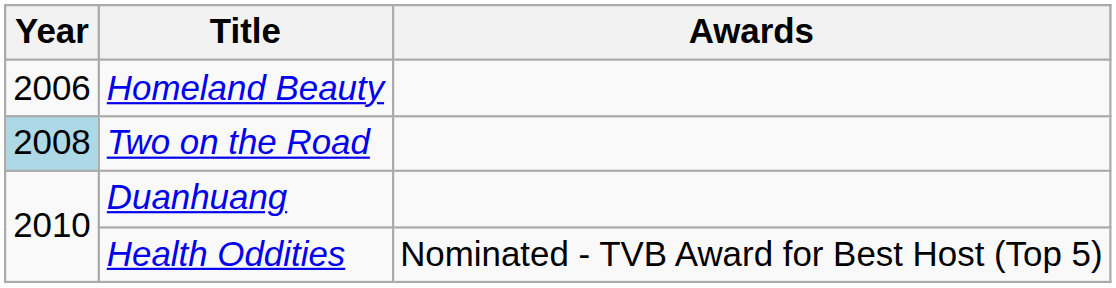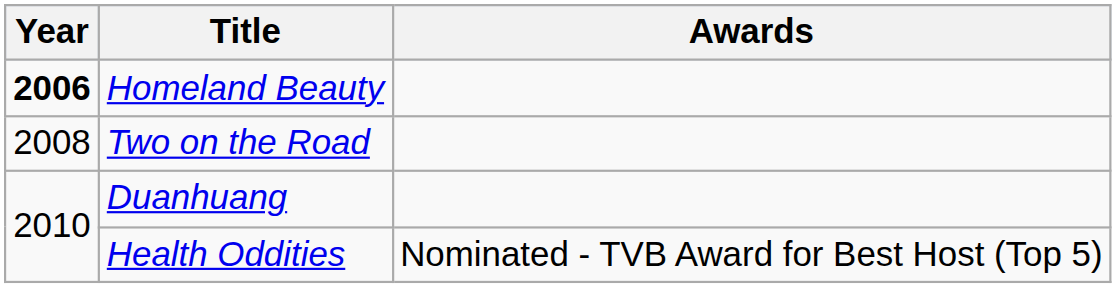(52, 87) normal -> (52, 87) bold
(52, 142) lightblue background -> (52, 142) no background
